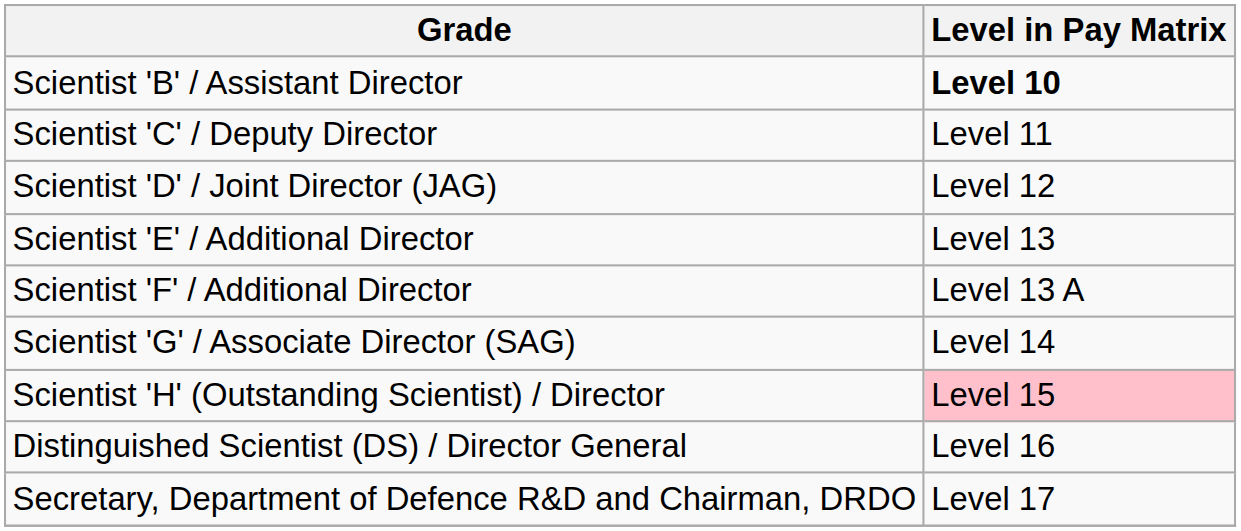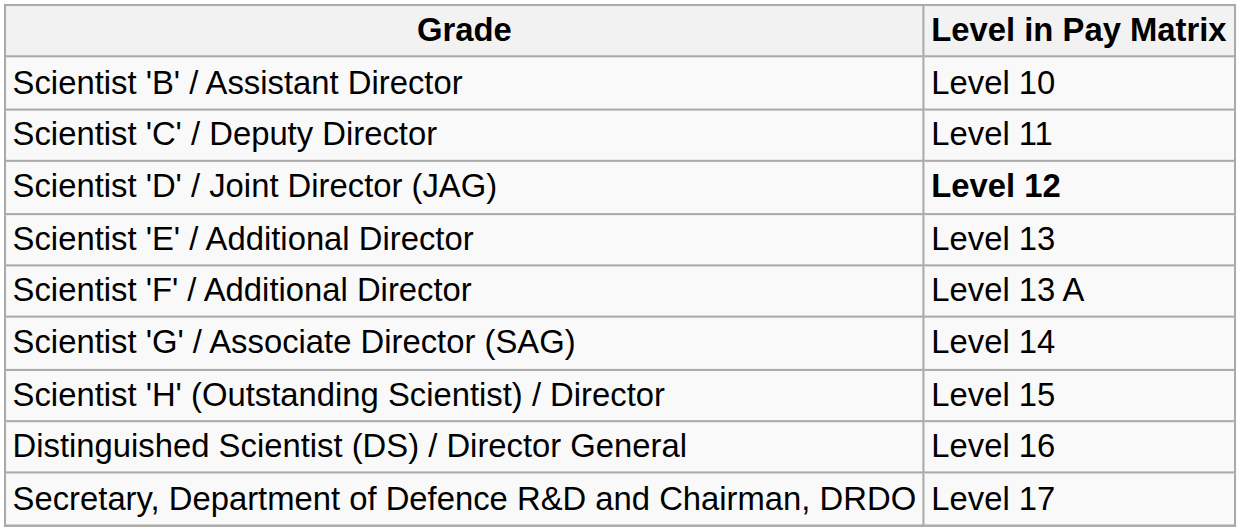(996, 82) bold -> (993, 82) normal
(993, 186) normal -> (996, 186) bold
(993, 394) pink background -> (993, 394) no background
